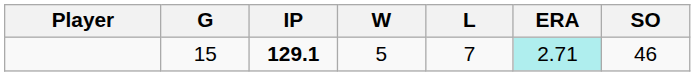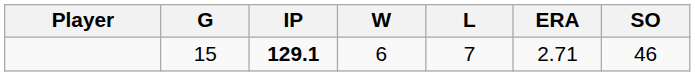(381, 53) 5 -> (381, 53) 6
(557, 53) paleturquoise background -> (557, 53) no background
